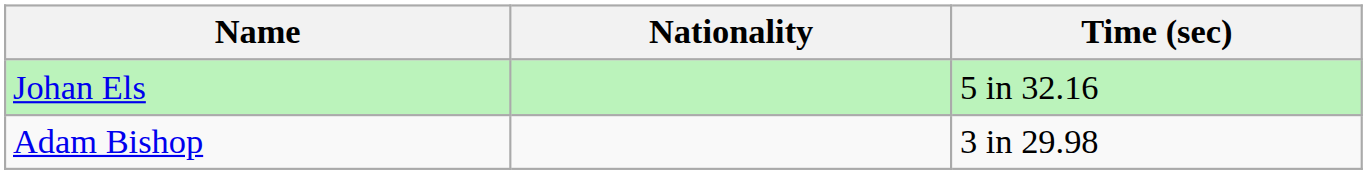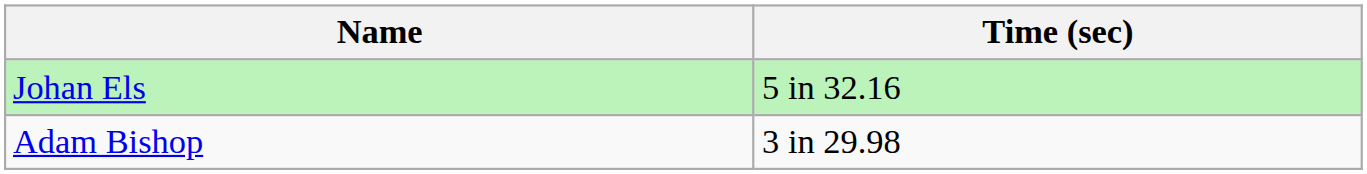- column: (731, 32)
